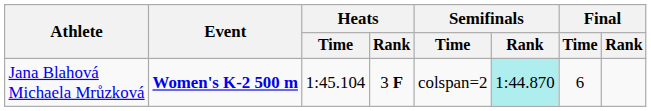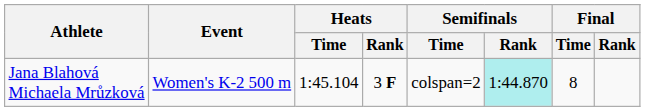(225, 82) bold -> (222, 82) normal
(580, 82) 6 -> (573, 82) 8
